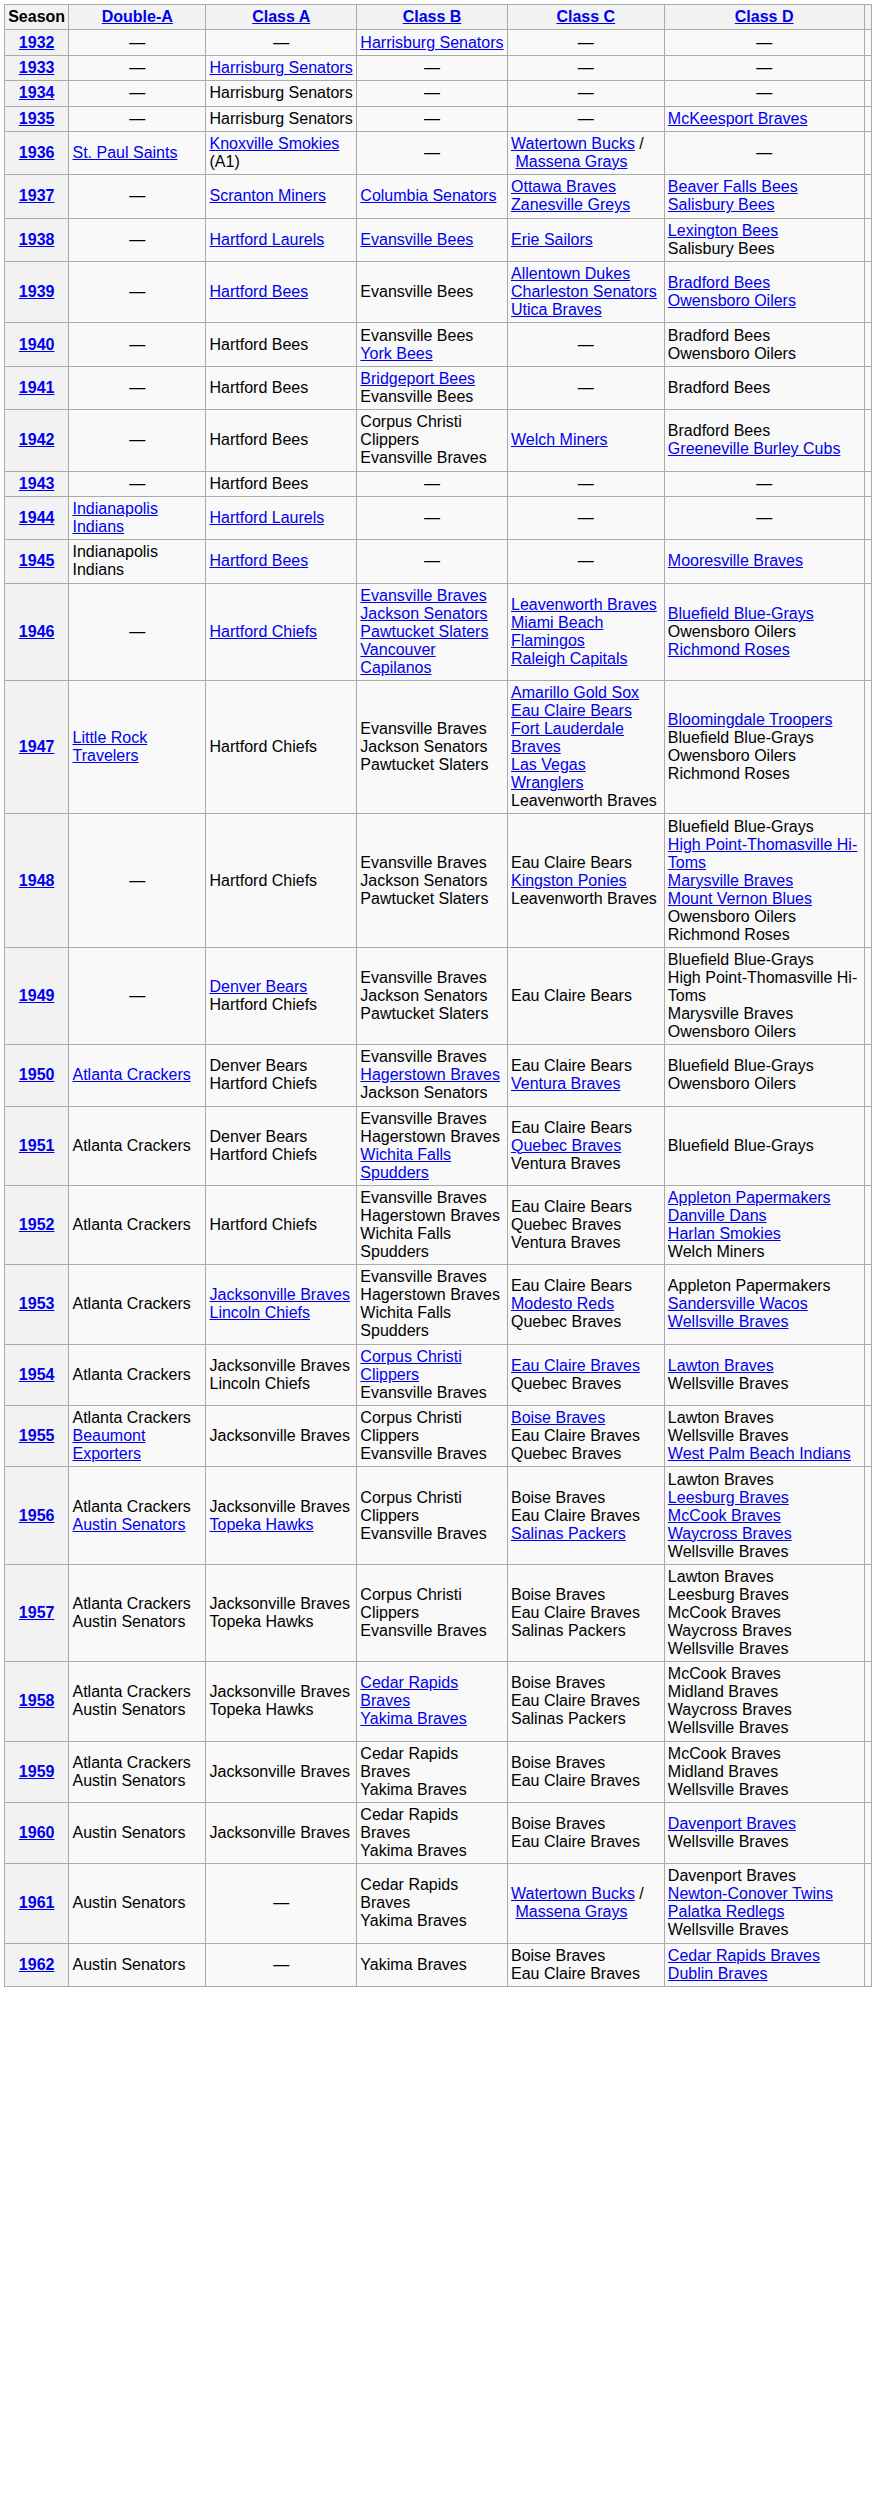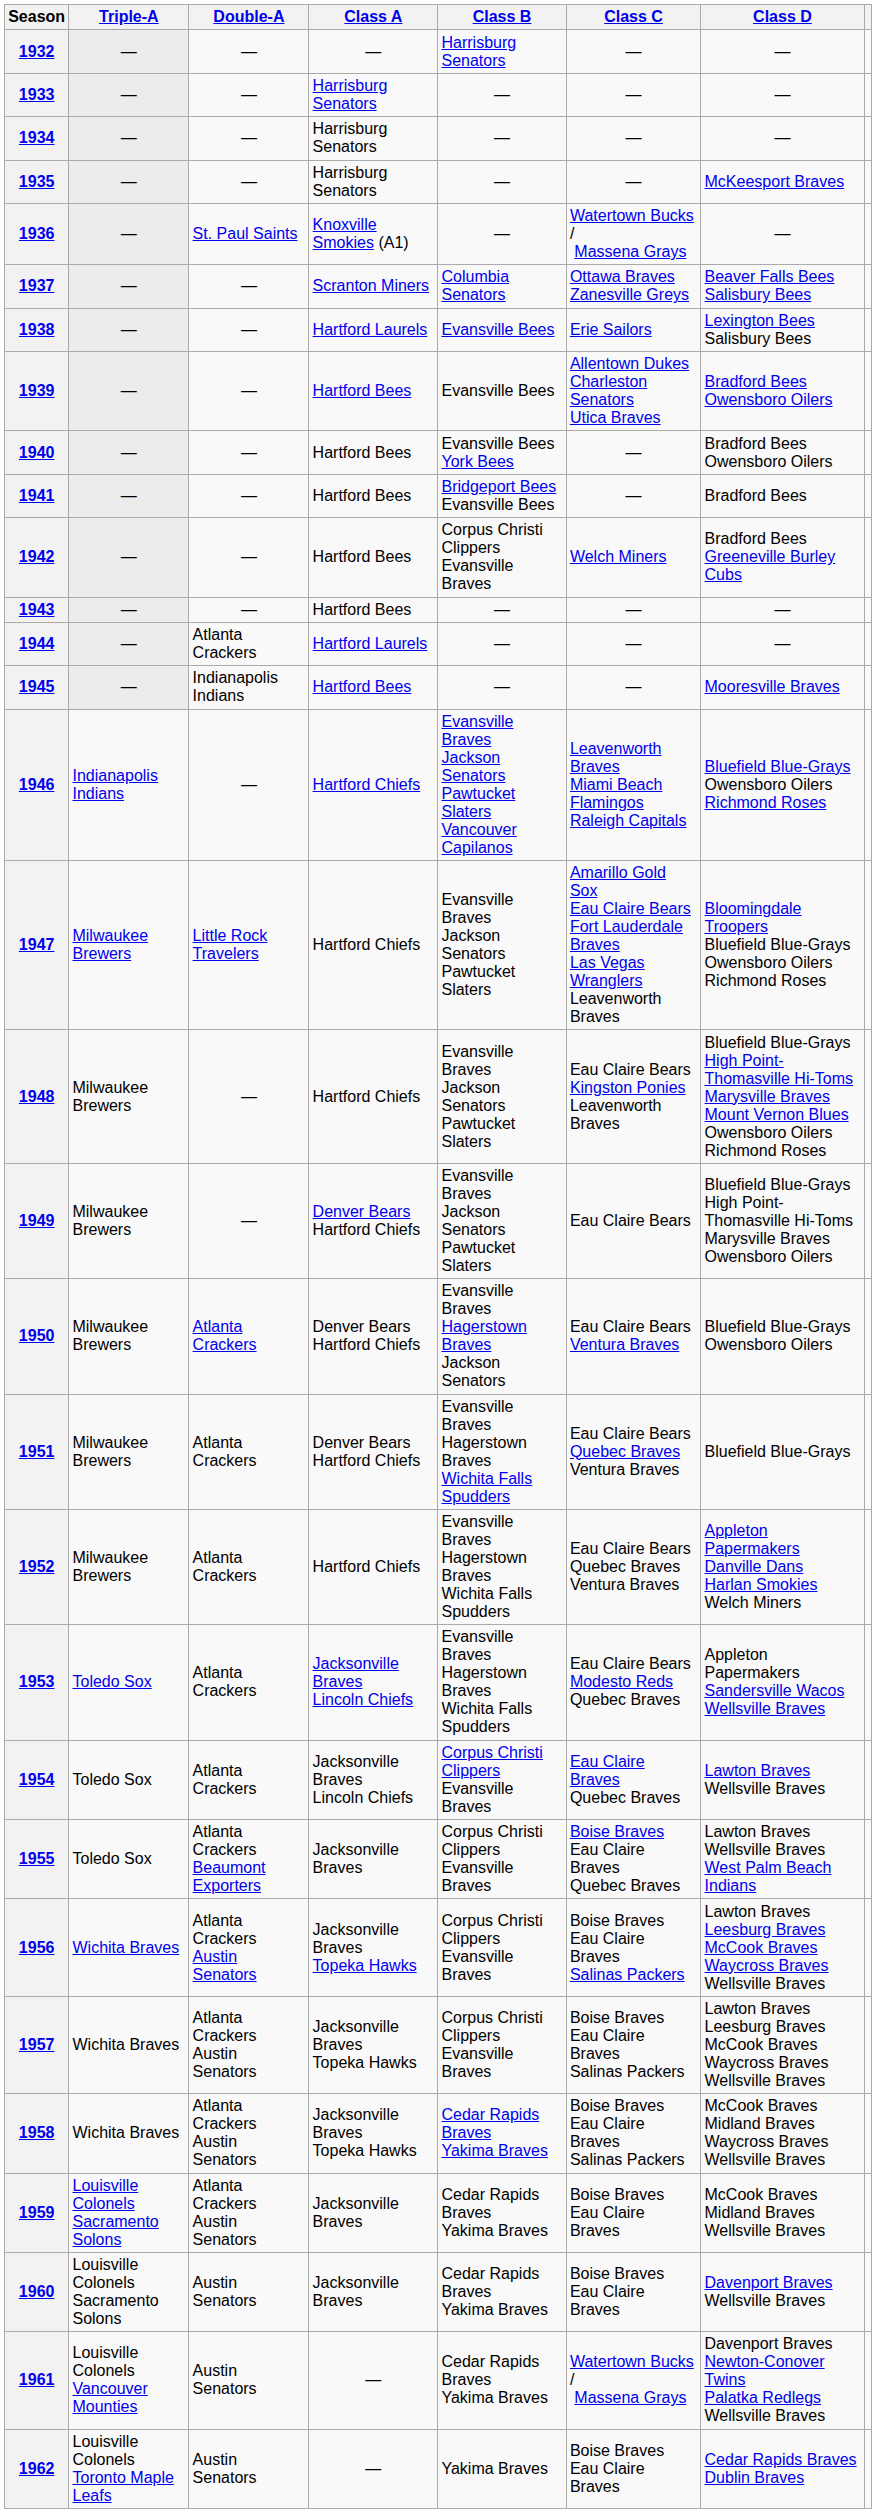+ column: (129, 17)
(115, 518) Indianapolis Indians -> (225, 644) Atlanta Crackers
